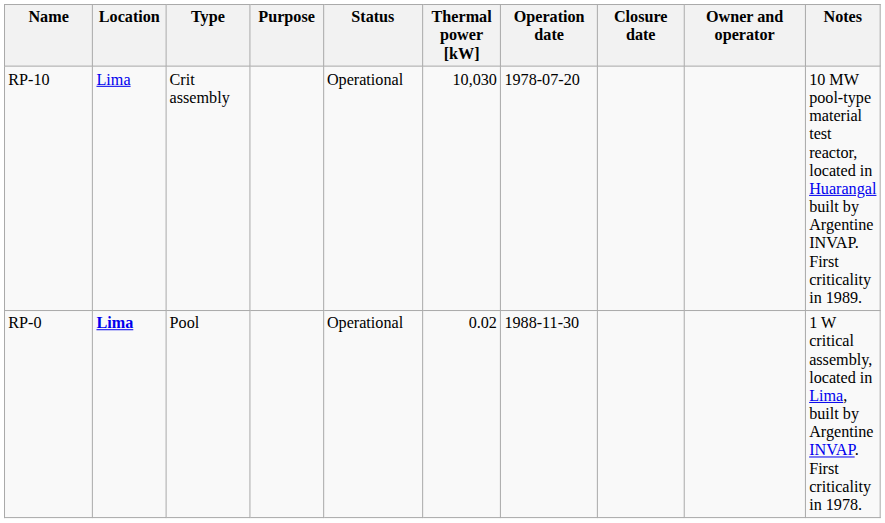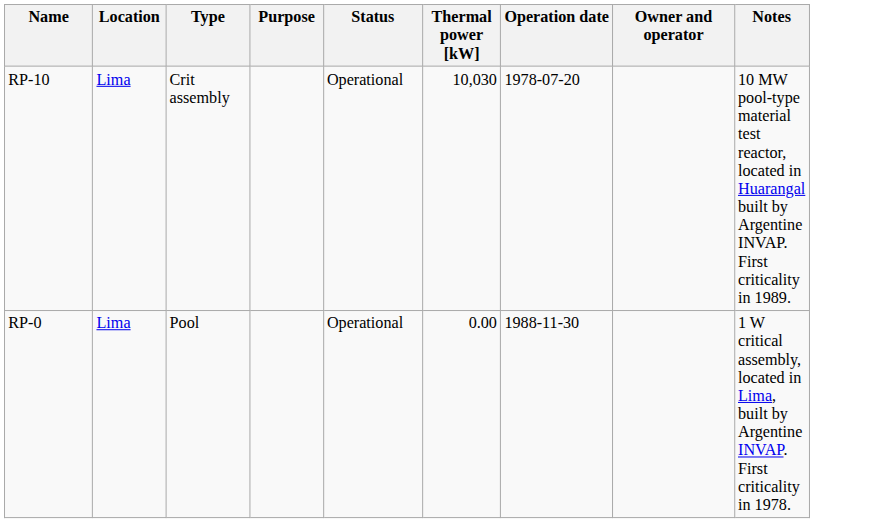- column: (641, 26)
(115, 323) bold -> (114, 323) normal
(483, 323) 0.02 -> (483, 323) 0.00
